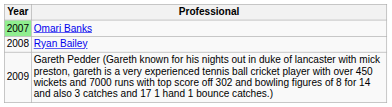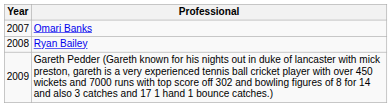(18, 28) lightgreen background -> (18, 28) no background
